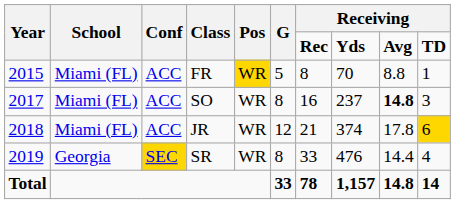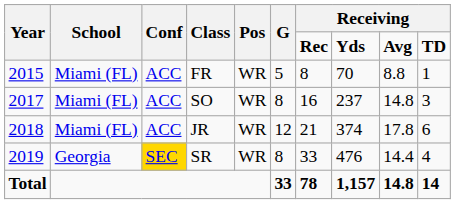(252, 73) gold background -> (252, 73) no background
(399, 101) bold -> (399, 101) normal
(426, 128) gold background -> (426, 128) no background
